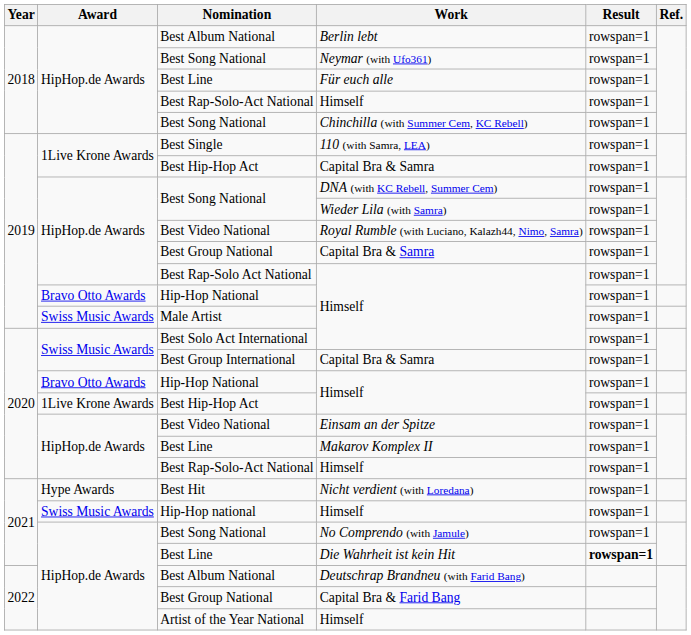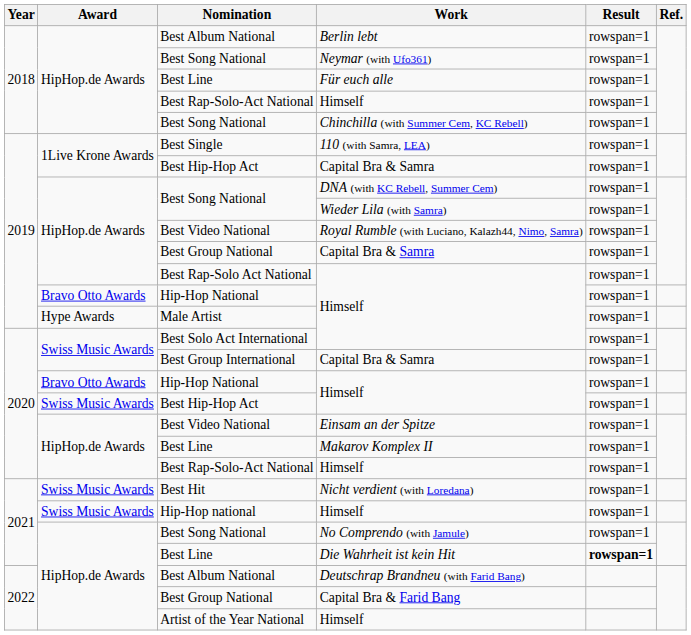(97, 317) Swiss Music Awards -> (78, 317) Hype Awards
(97, 403) 1Live Krone Awards -> (97, 403) Swiss Music Awards
(78, 489) Hype Awards -> (97, 489) Swiss Music Awards
